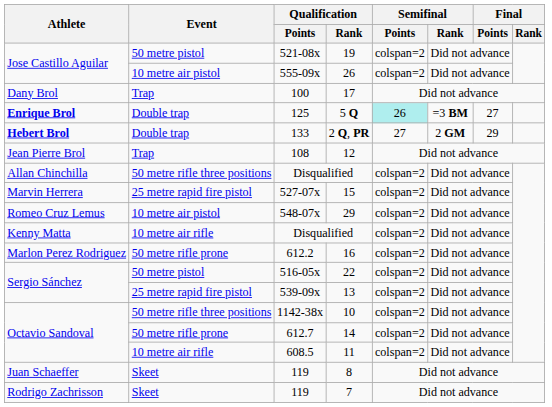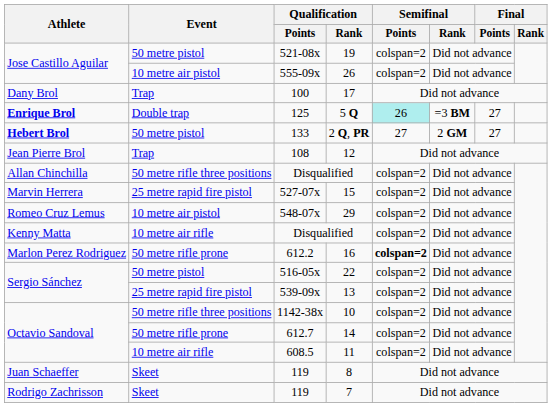(160, 133) Double trap -> (168, 133) 50 metre pistol
(493, 133) 29 -> (495, 133) 27
(400, 253) normal -> (401, 253) bold
